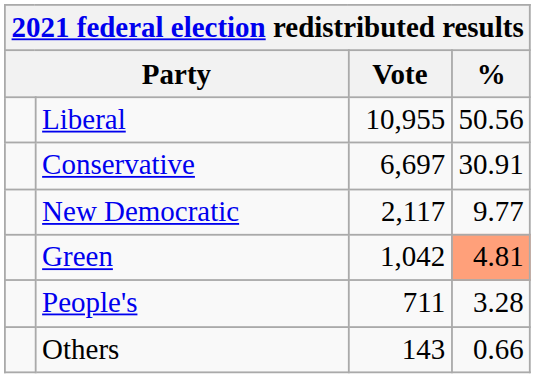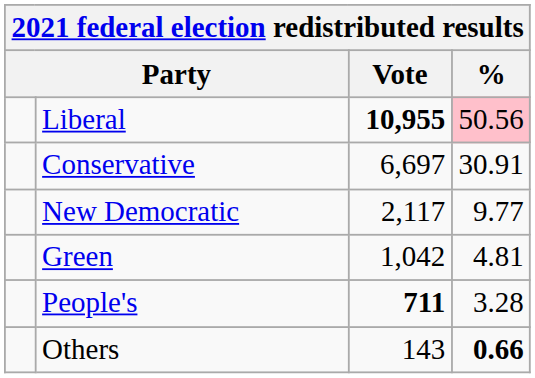(405, 119) normal -> (405, 119) bold
(491, 119) no background -> (491, 119) pink background
(498, 257) lightsalmon background -> (498, 257) no background
(424, 303) normal -> (424, 303) bold
(498, 348) normal -> (498, 348) bold
